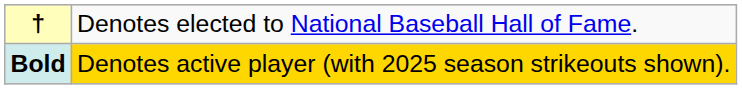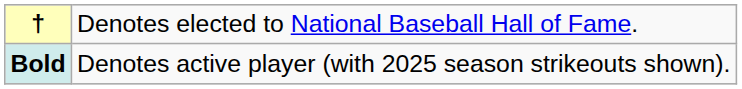(404, 63) gold background -> (404, 63) no background
